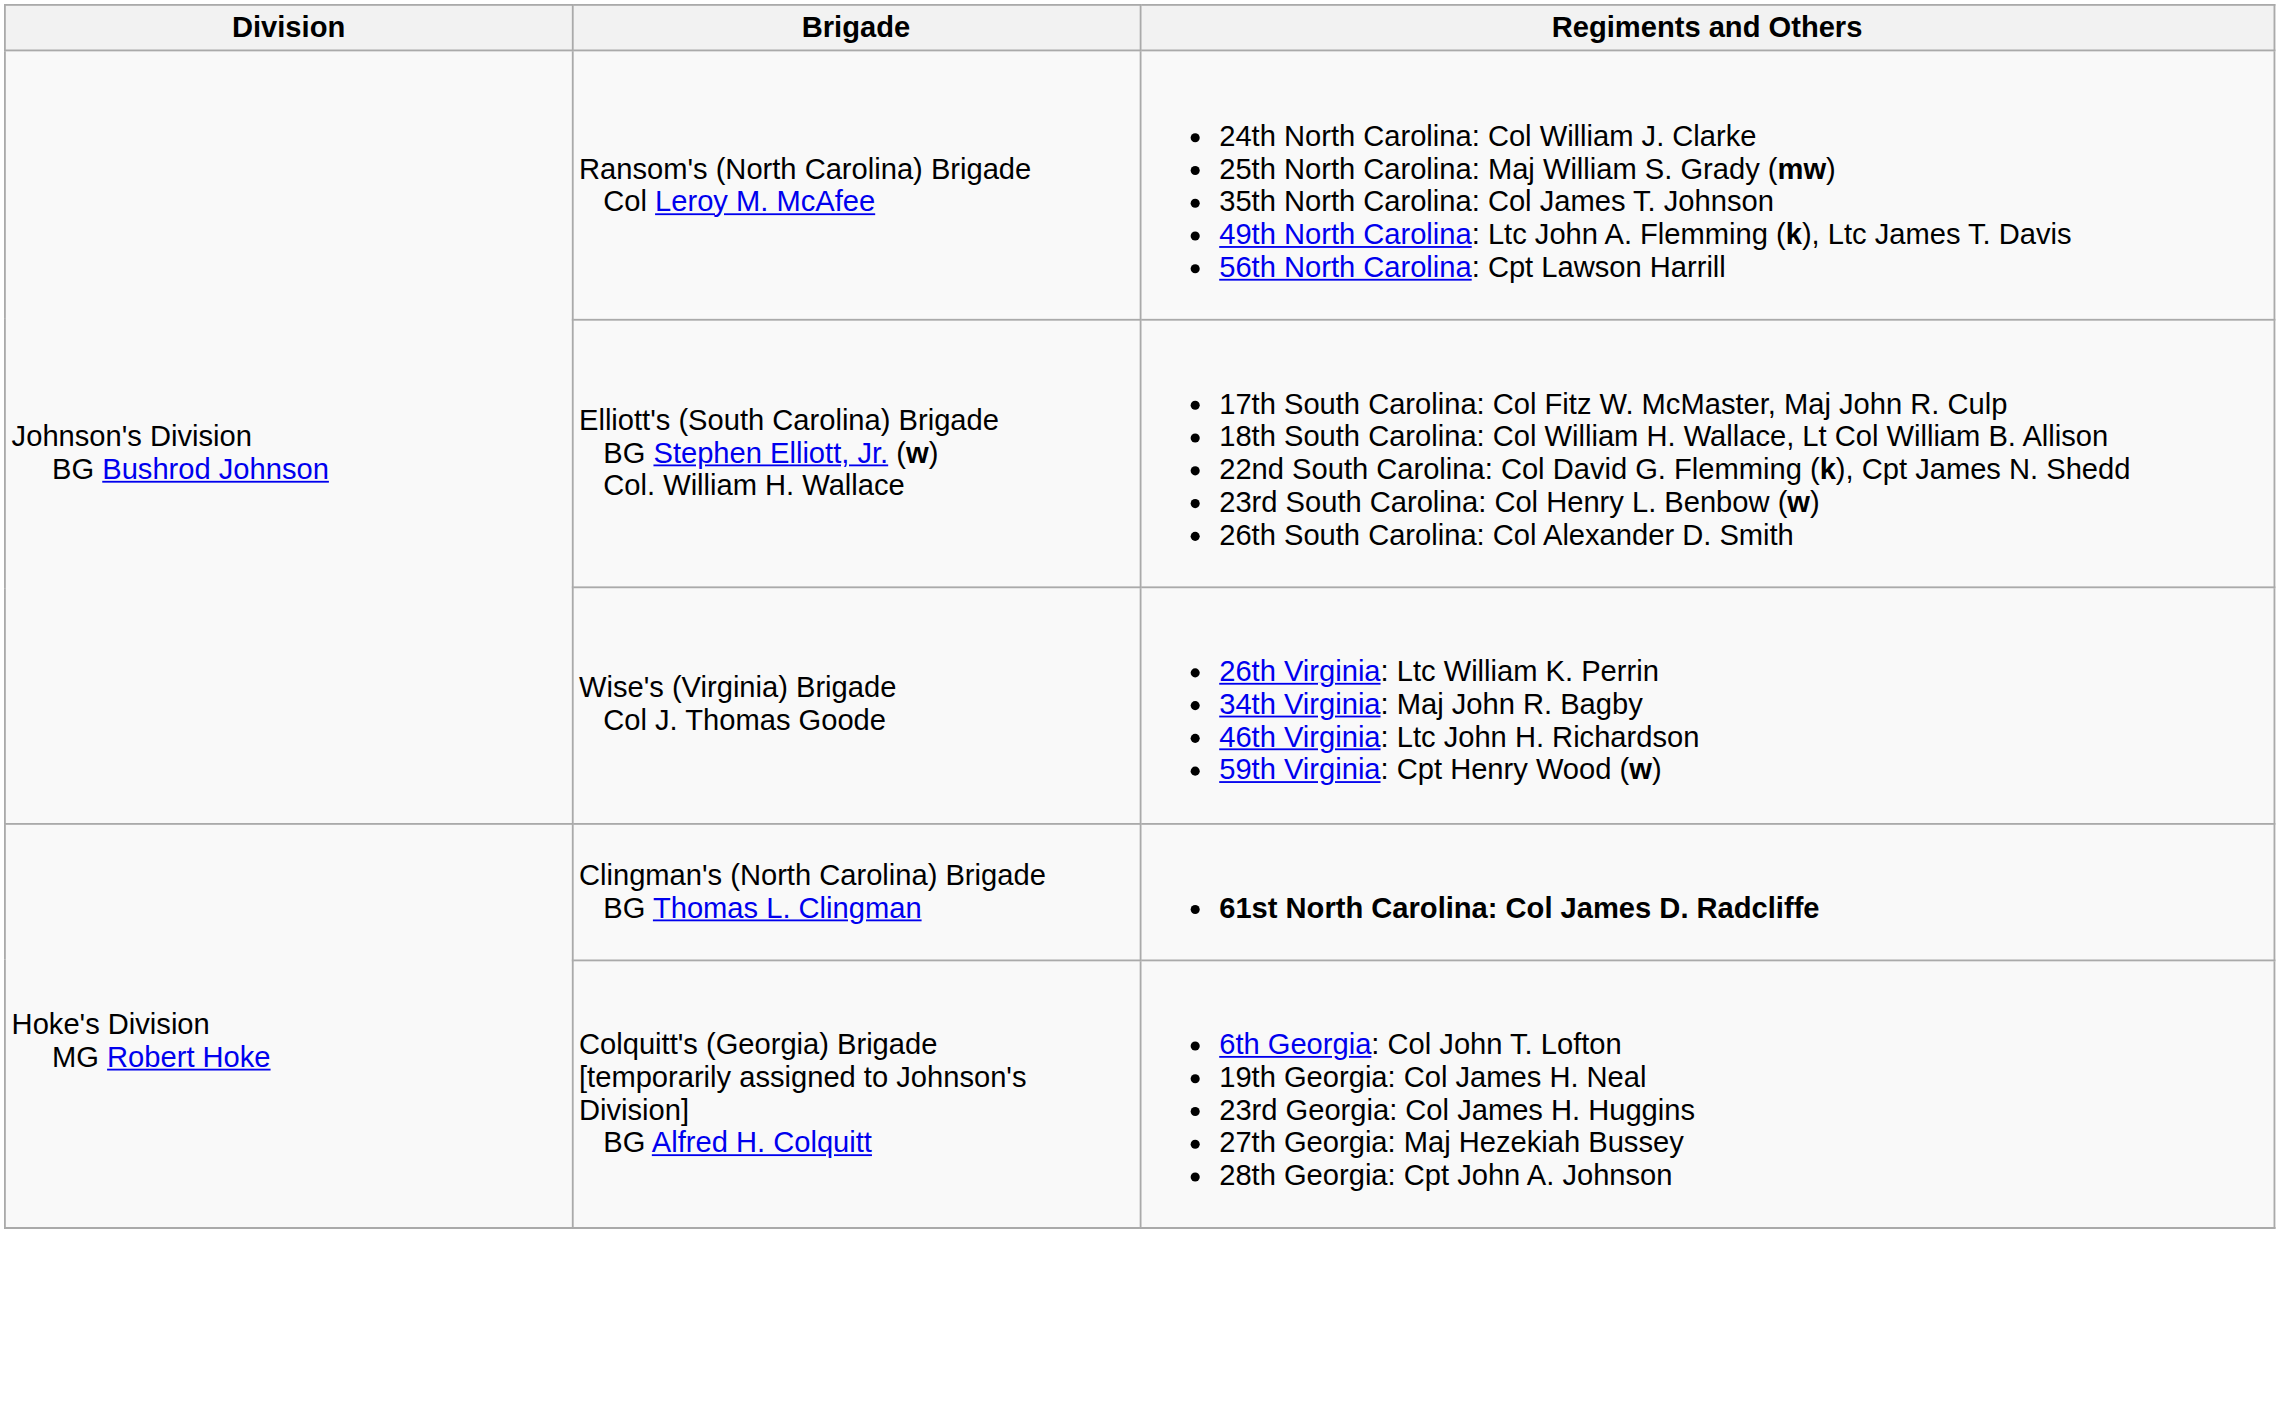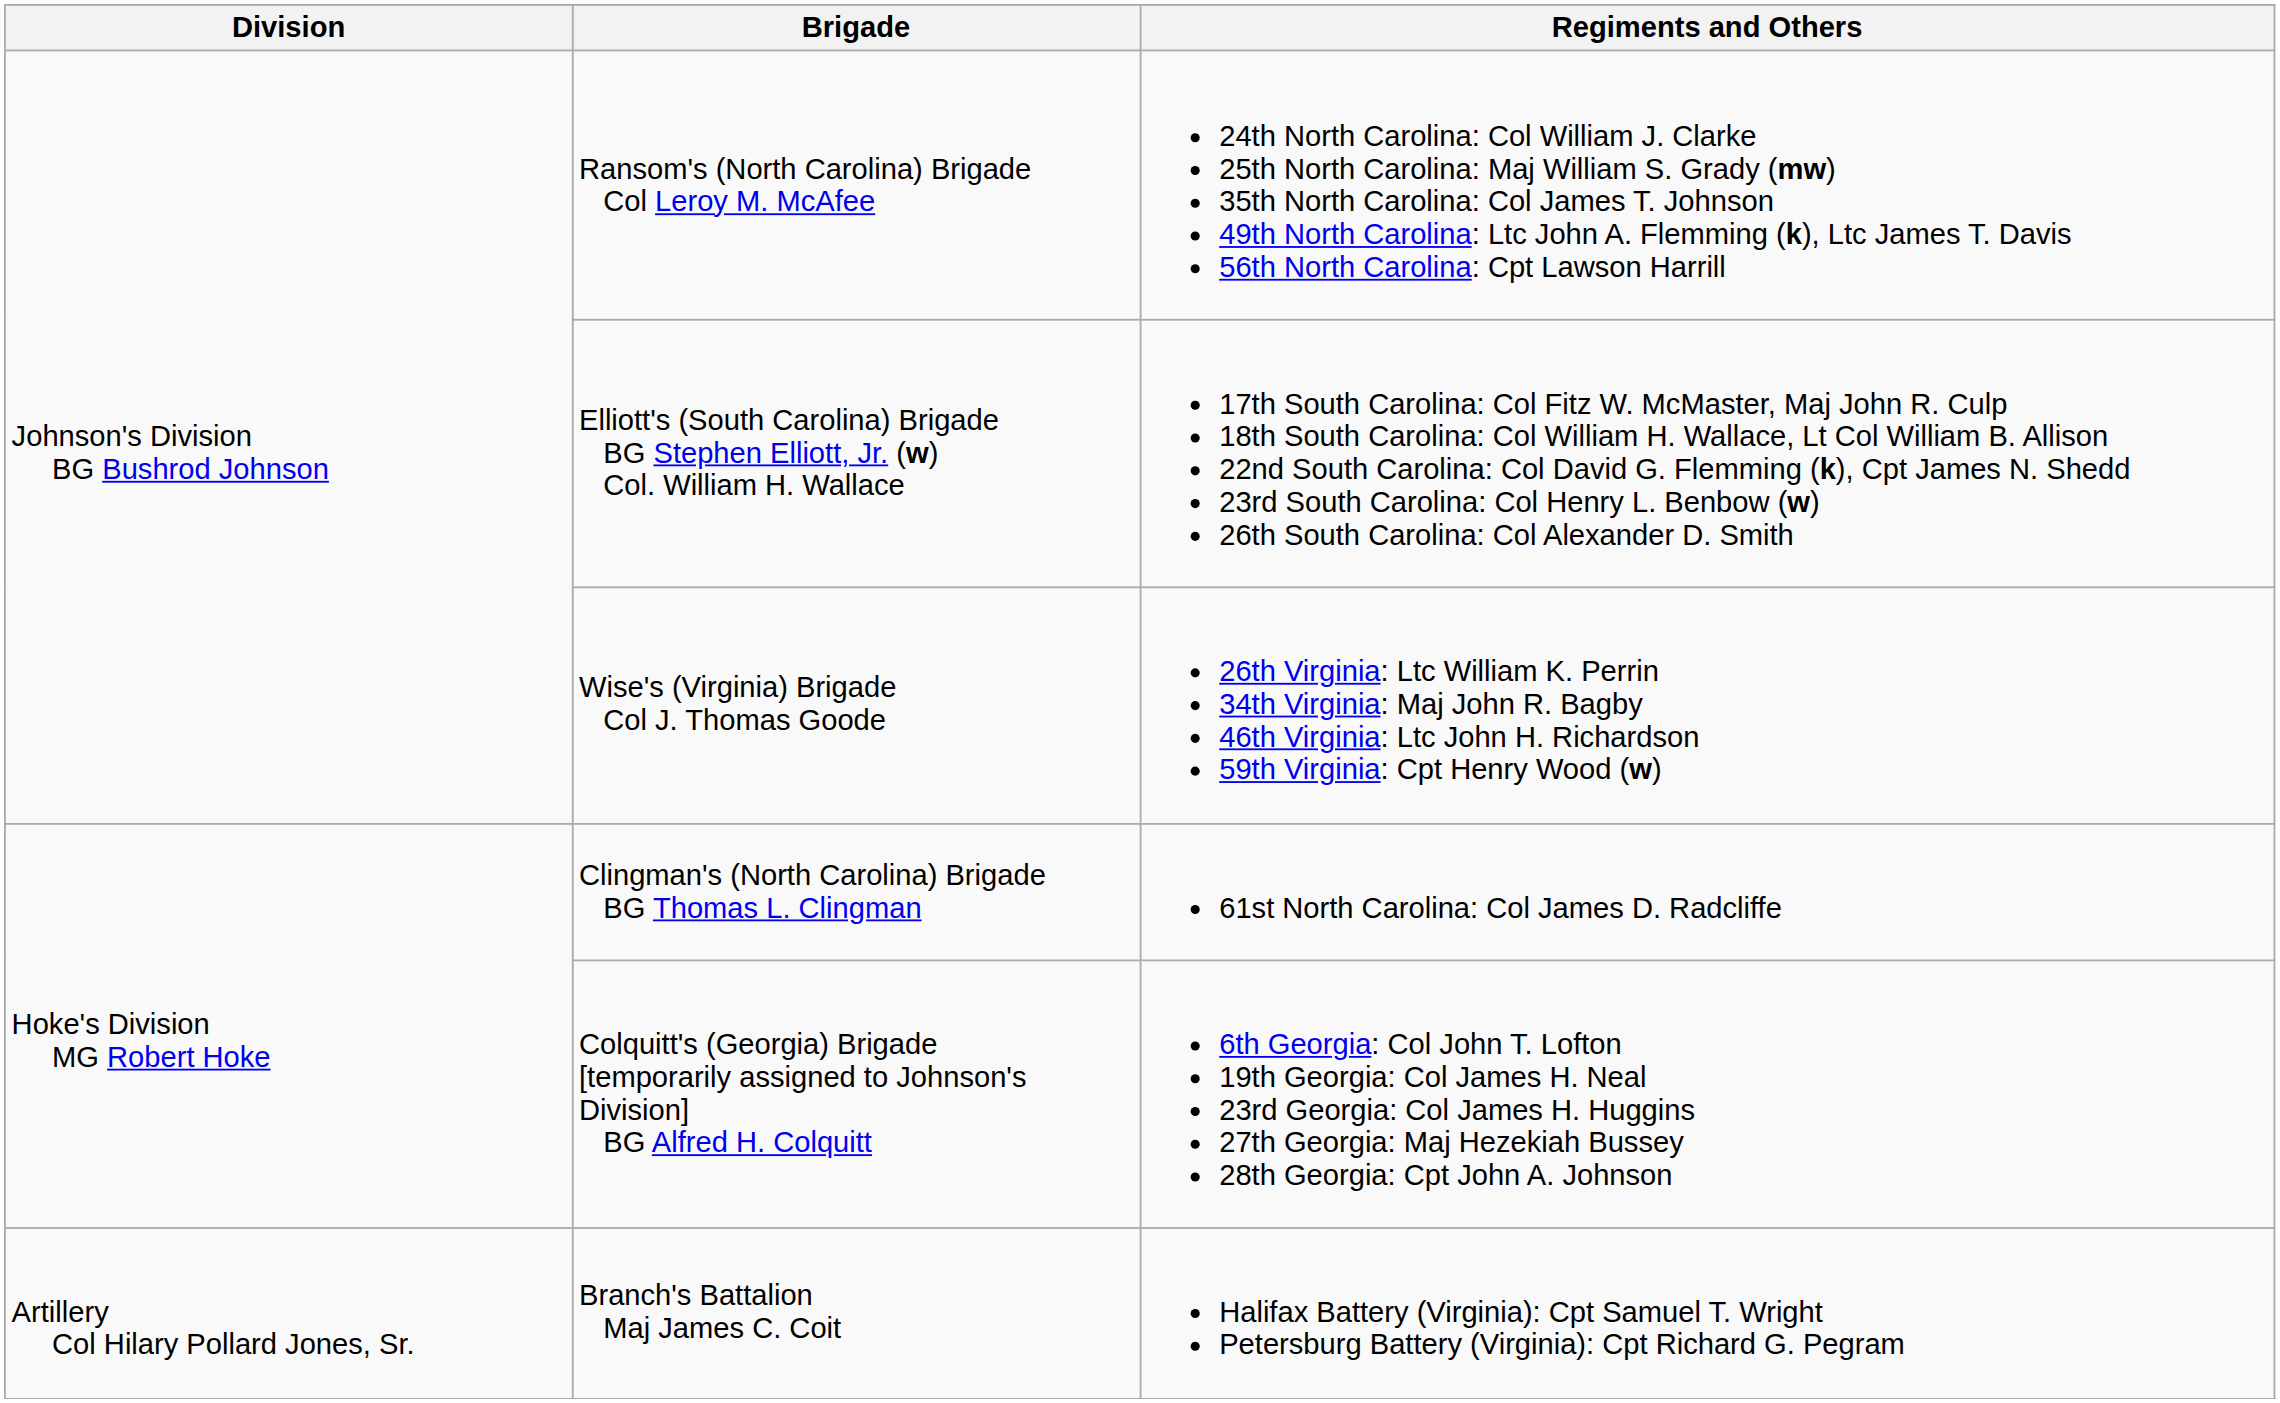(1707, 908) bold -> (1707, 908) normal
+ row: (710, 1312)
